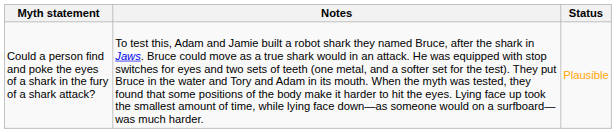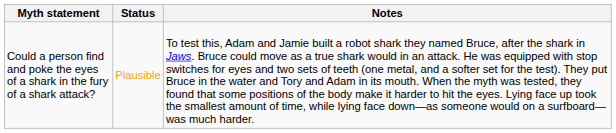columns swapped: (586, 13) <-> (337, 13)
